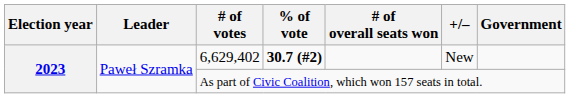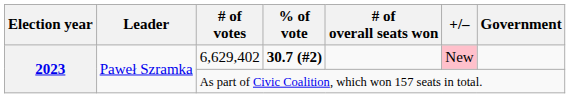(459, 57) no background -> (459, 57) pink background
